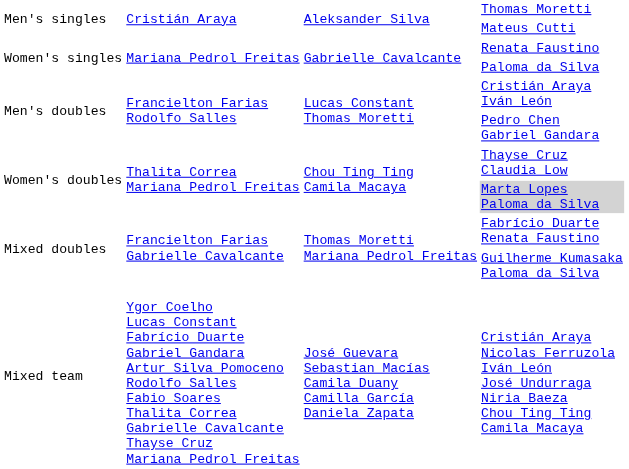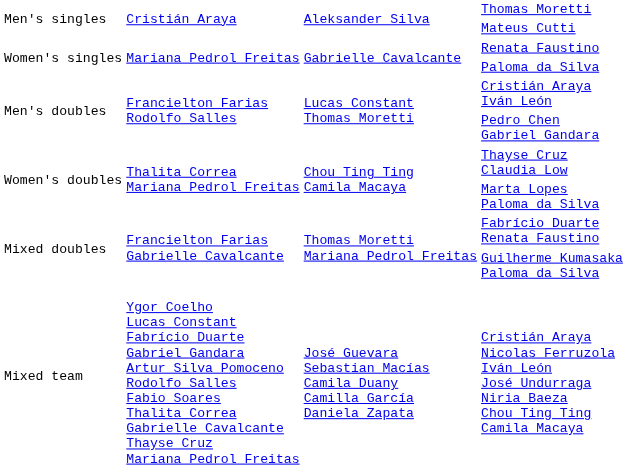(540, 197) lightgrey background -> (540, 197) no background
